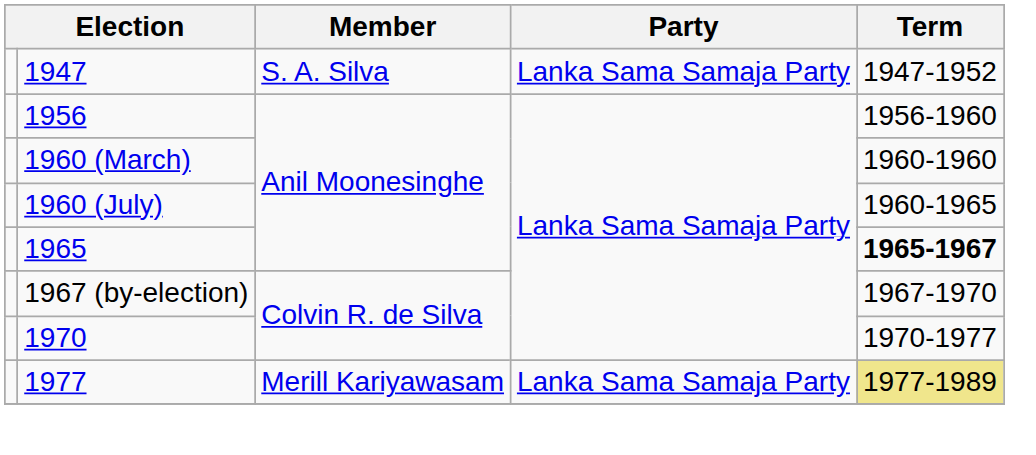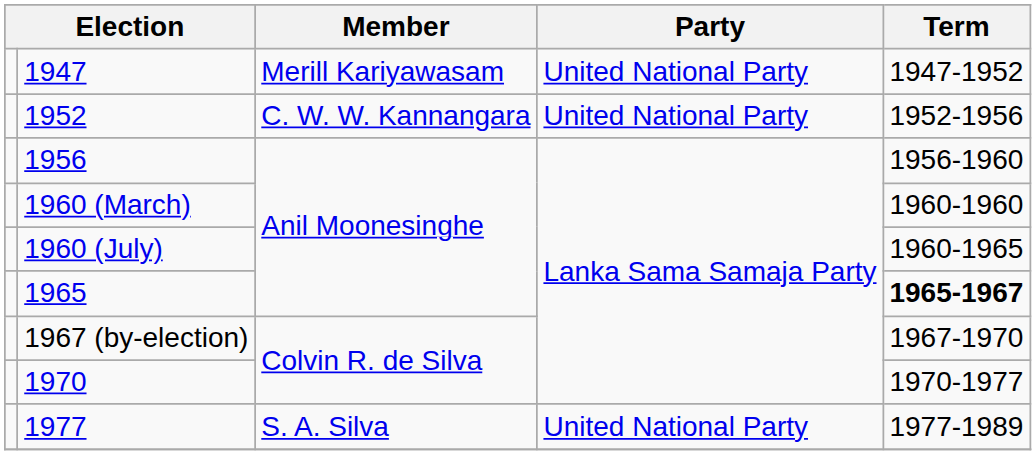(325, 71) S. A. Silva -> (383, 71) Merill Kariyawasam
(683, 71) Lanka Sama Samaja Party -> (676, 71) United National Party
+ row: (55, 115)
(383, 381) Merill Kariyawasam -> (325, 426) S. A. Silva
(683, 381) Lanka Sama Samaja Party -> (676, 426) United National Party
(930, 381) khaki background -> (956, 426) no background
